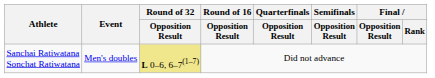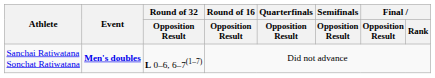(111, 58) normal -> (112, 58) bold
(170, 64) khaki background -> (174, 64) no background
